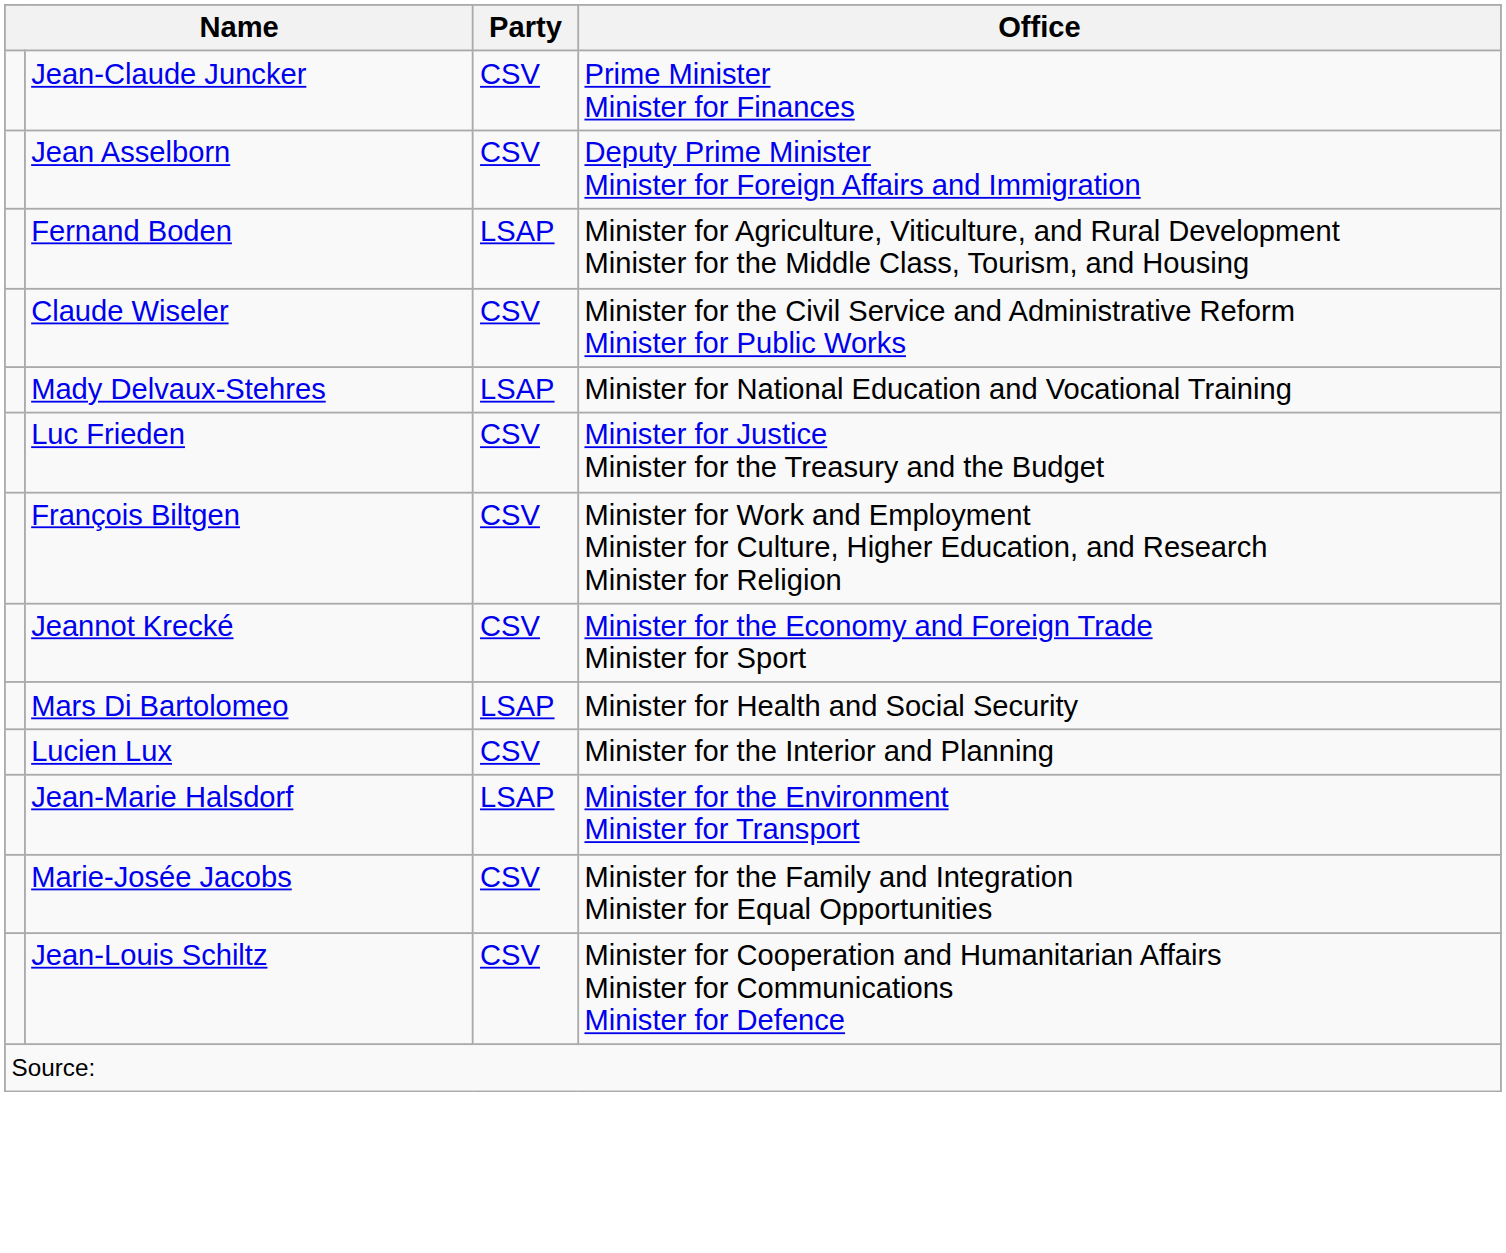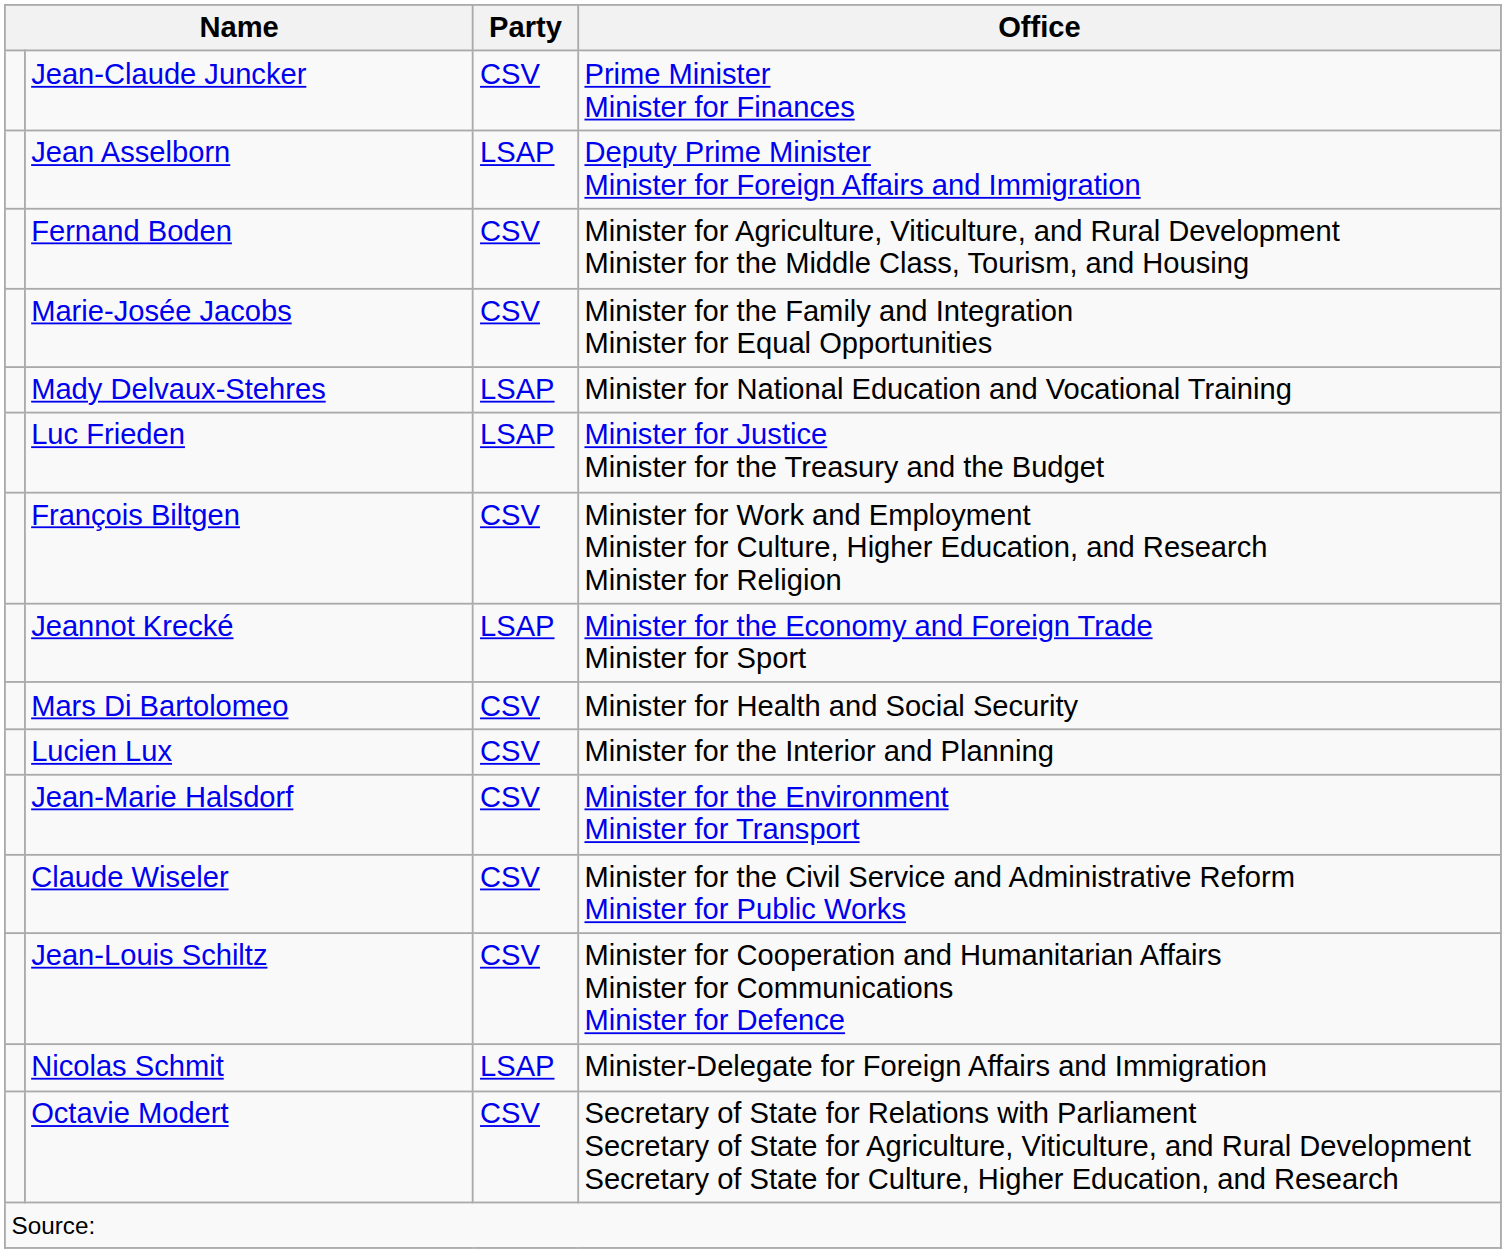(510, 152) CSV -> (517, 152) LSAP
(517, 231) LSAP -> (510, 231) CSV
rows swapped: (161, 876) <-> (130, 310)
(510, 435) CSV -> (517, 435) LSAP
(510, 626) CSV -> (517, 626) LSAP
(517, 705) LSAP -> (510, 705) CSV
(517, 797) LSAP -> (510, 797) CSV
+ row: (127, 1067)
+ row: (130, 1113)
